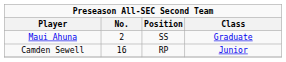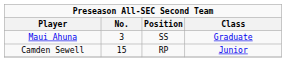(122, 37) 2 -> (122, 37) 3
(122, 50) 16 -> (122, 50) 15
